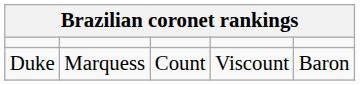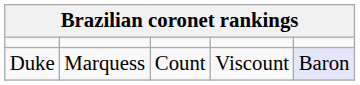(324, 63) no background -> (324, 63) lavender background
